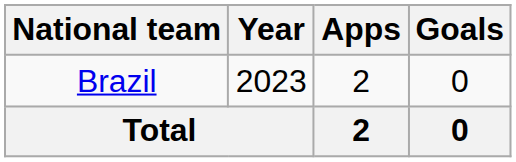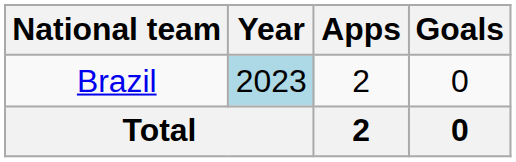(271, 80) no background -> (271, 80) lightblue background
